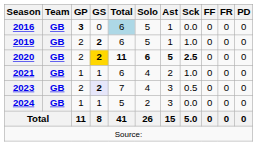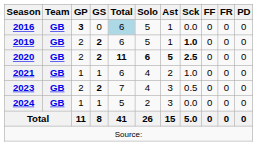(191, 42) normal -> (191, 42) bold
(99, 57) gold background -> (99, 57) no background
(99, 88) lavender background -> (99, 88) no background
